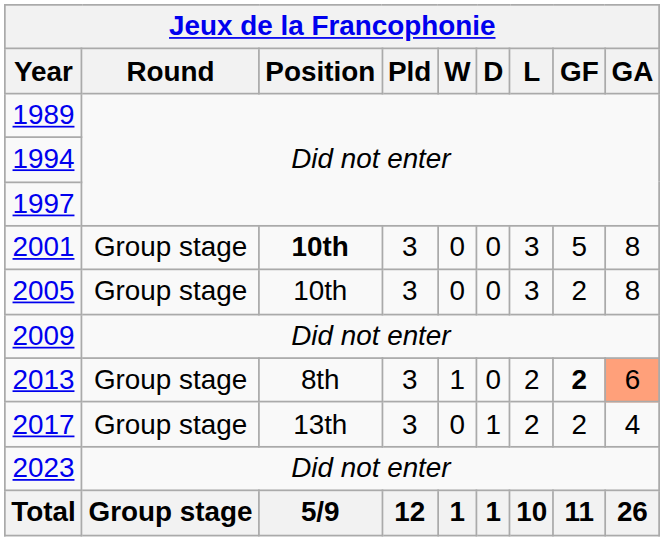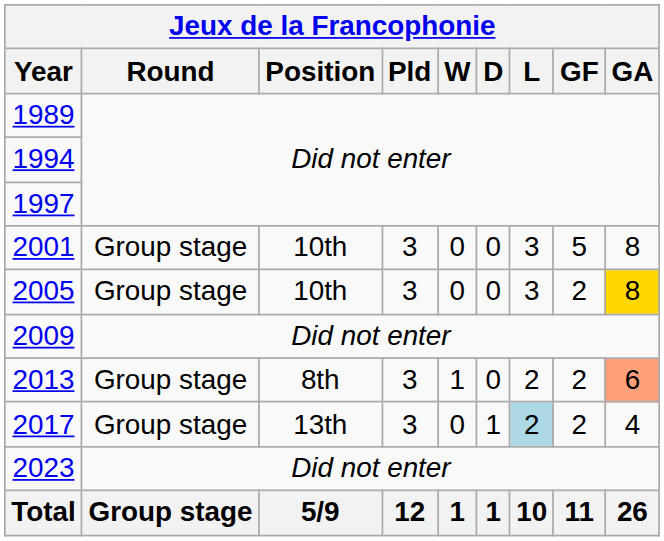(320, 247) bold -> (320, 247) normal
(632, 291) no background -> (632, 291) gold background
(579, 379) bold -> (579, 379) normal
(532, 423) no background -> (532, 423) lightblue background
